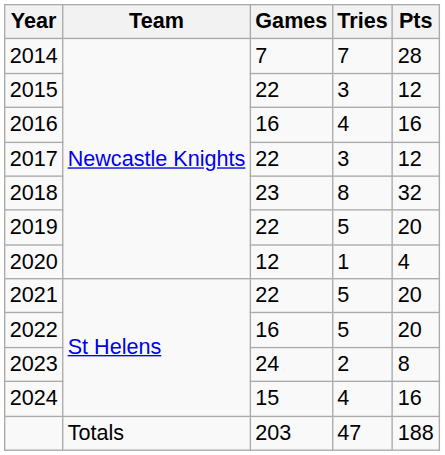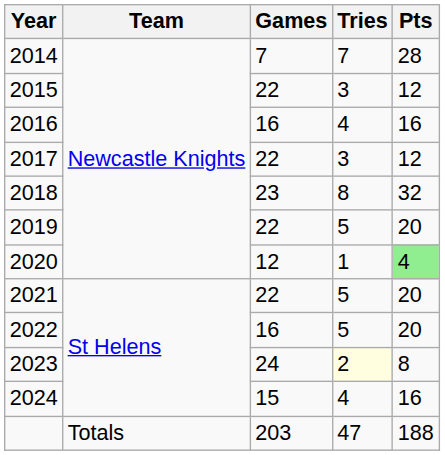(404, 261) no background -> (404, 261) lightgreen background
(343, 364) no background -> (343, 364) lightyellow background
